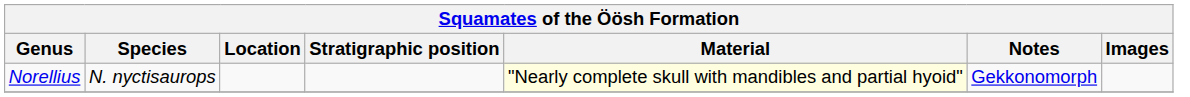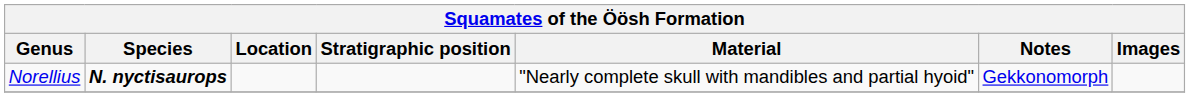(152, 77) normal -> (158, 77) bold
(735, 77) lightyellow background -> (747, 77) no background
